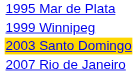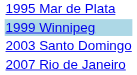(50, 27) no background -> (50, 27) lightblue background
(69, 46) gold background -> (69, 46) no background
